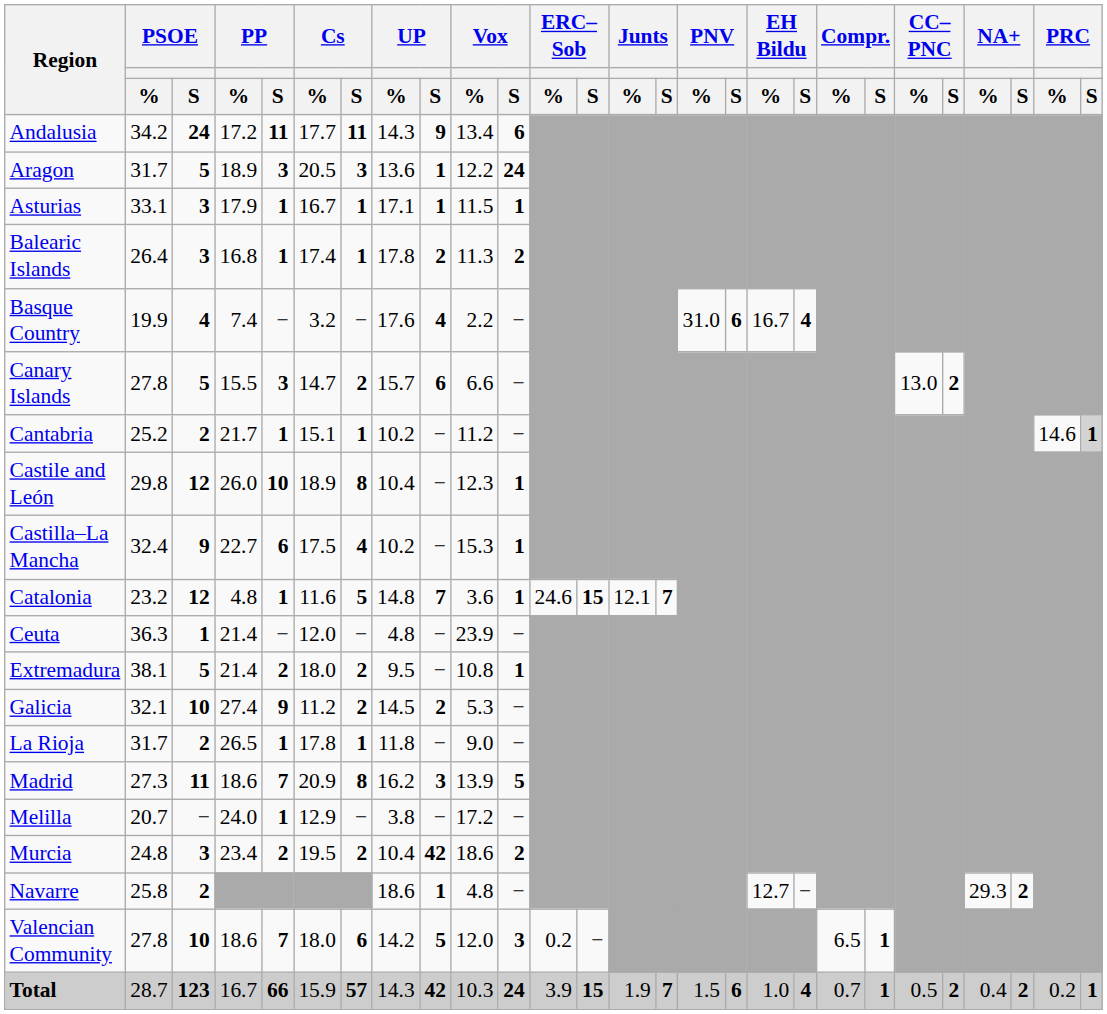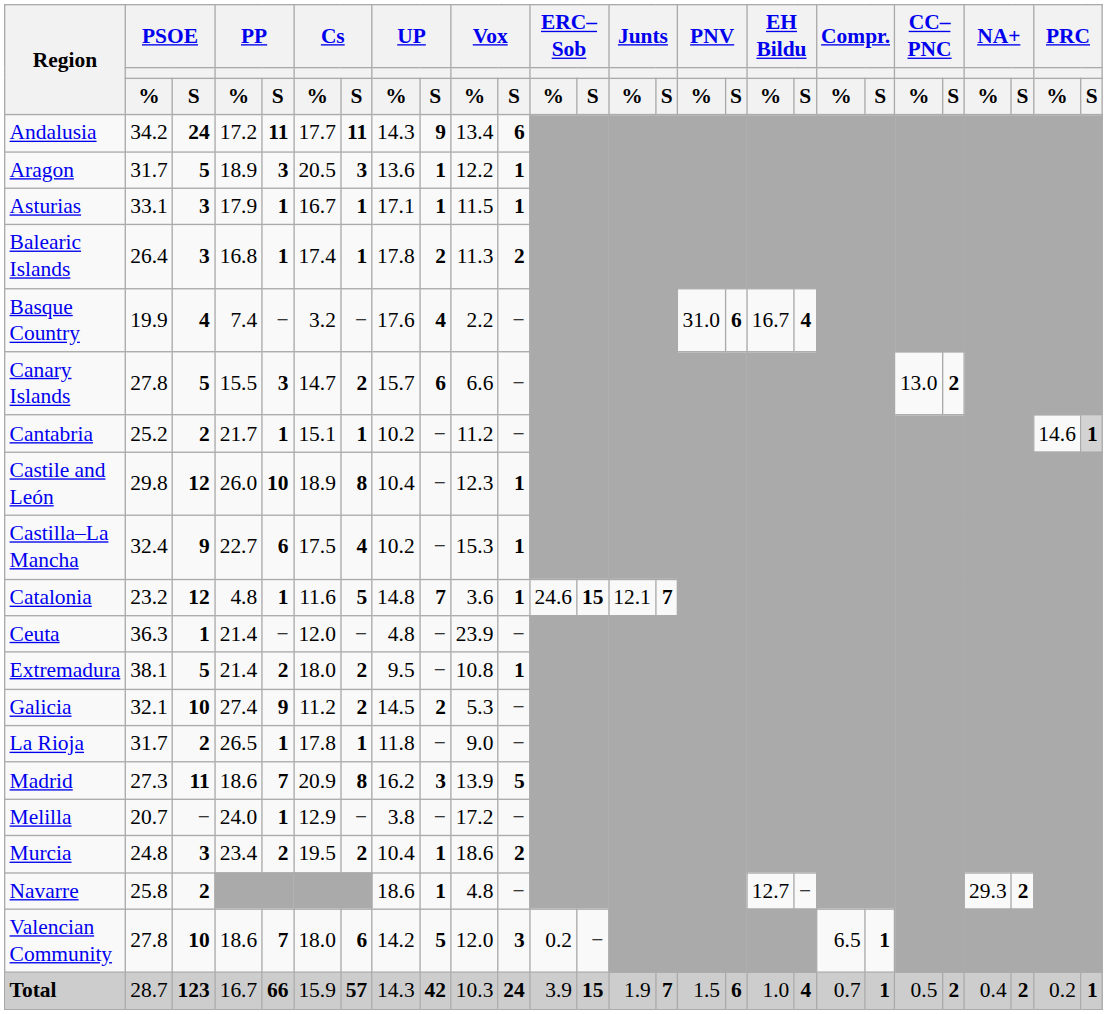(514, 169) 24 -> (519, 169) 1
(435, 853) 42 -> (441, 853) 1
